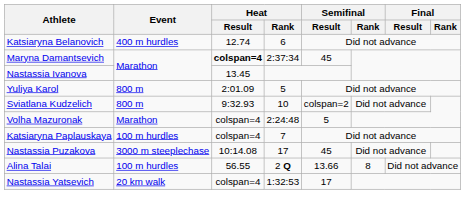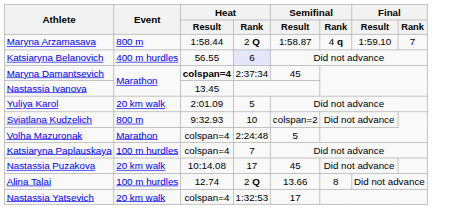+ row: (51, 43)
(238, 43) 12.74 -> (207, 58) 56.55
(283, 43) no background -> (252, 58) lavender background
(130, 89) 800 m -> (141, 104) 20 km walk
(163, 151) 3000 m steeplechase -> (141, 166) 20 km walk
(238, 166) 56.55 -> (207, 182) 12.74
